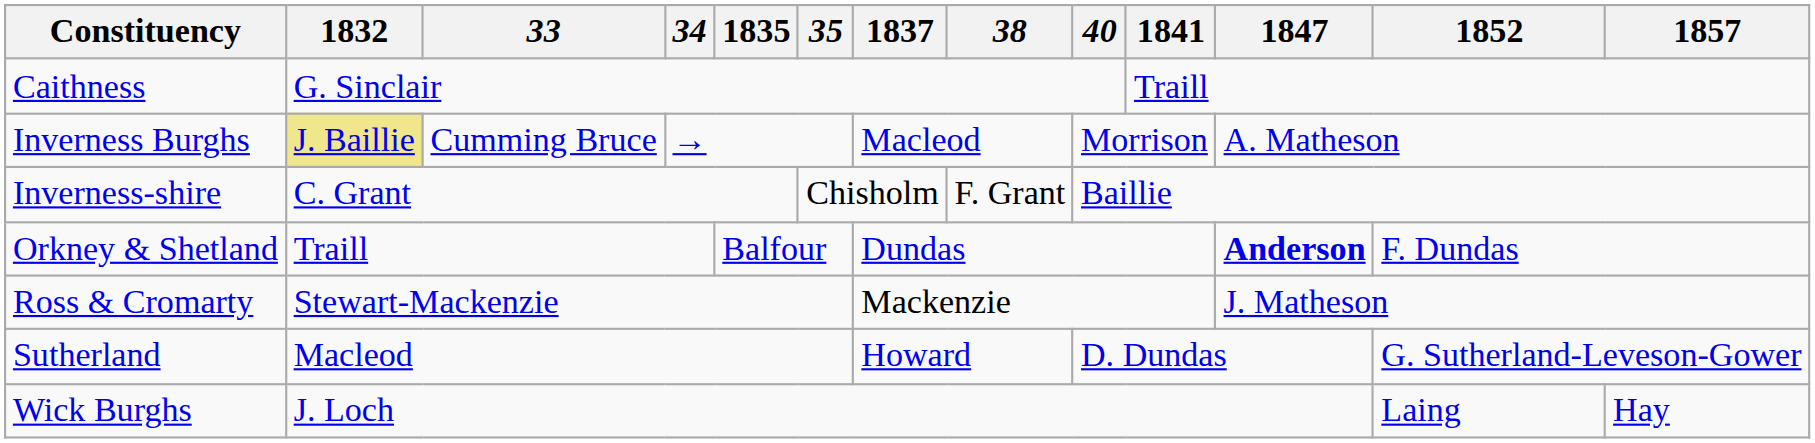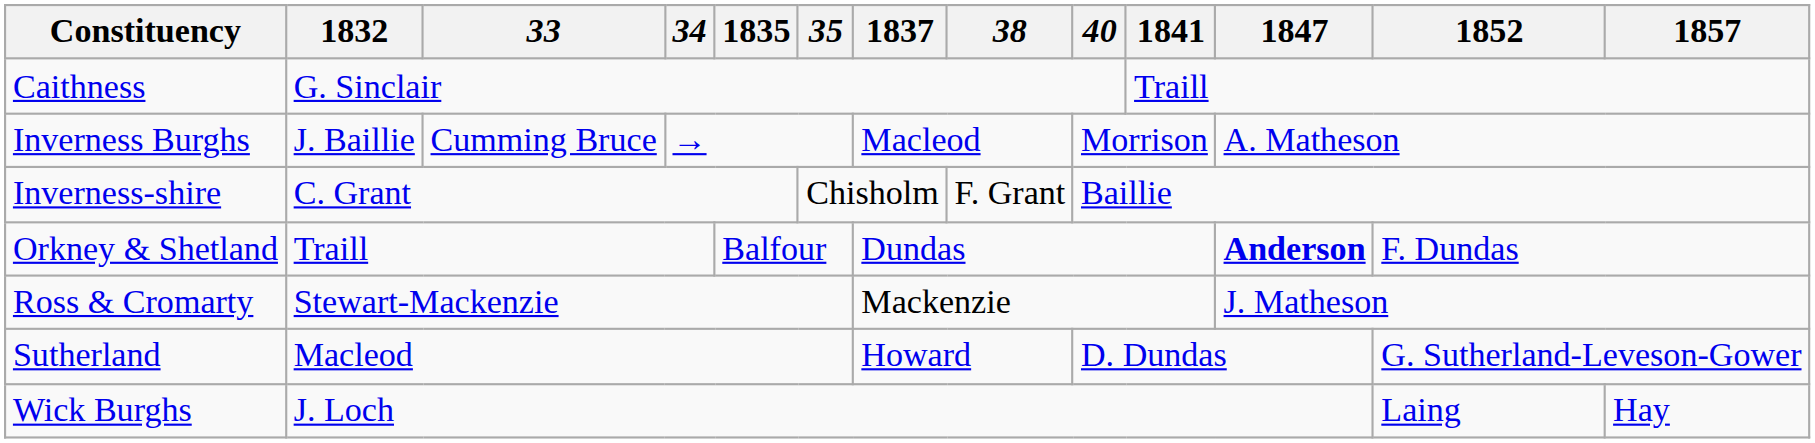(354, 139) khaki background -> (354, 139) no background
